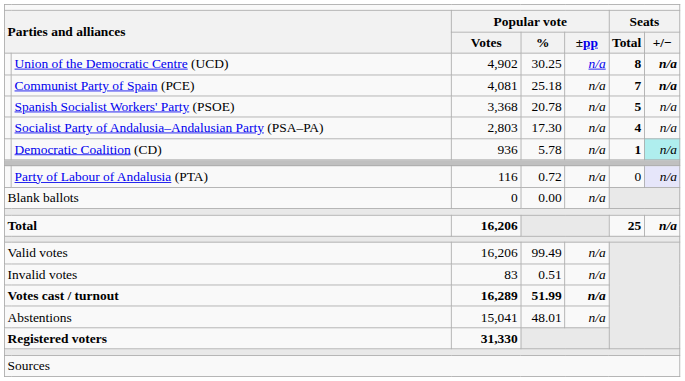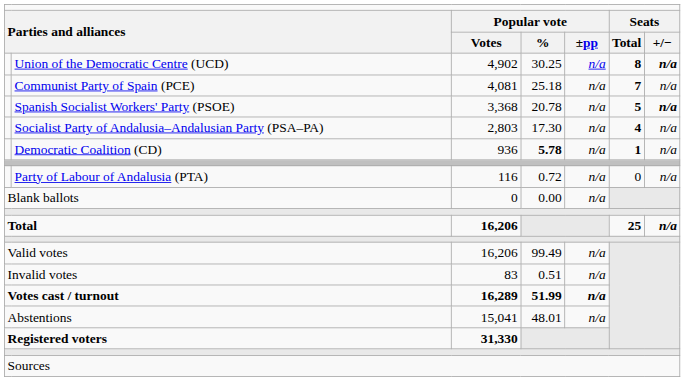(668, 85) bold -> (668, 85) normal
(668, 106) normal -> (668, 106) bold
(550, 149) normal -> (550, 149) bold
(668, 149) paleturquoise background -> (668, 149) no background
(668, 176) lavender background -> (668, 176) no background
